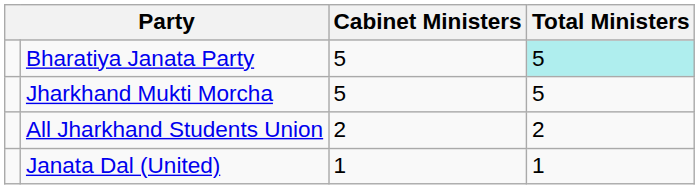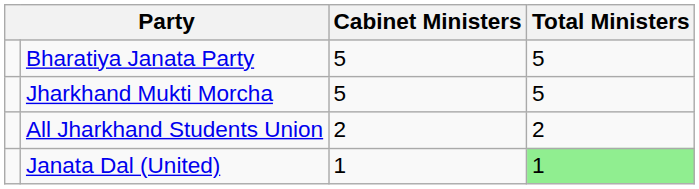(538, 58) paleturquoise background -> (538, 58) no background
(538, 165) no background -> (538, 165) lightgreen background
